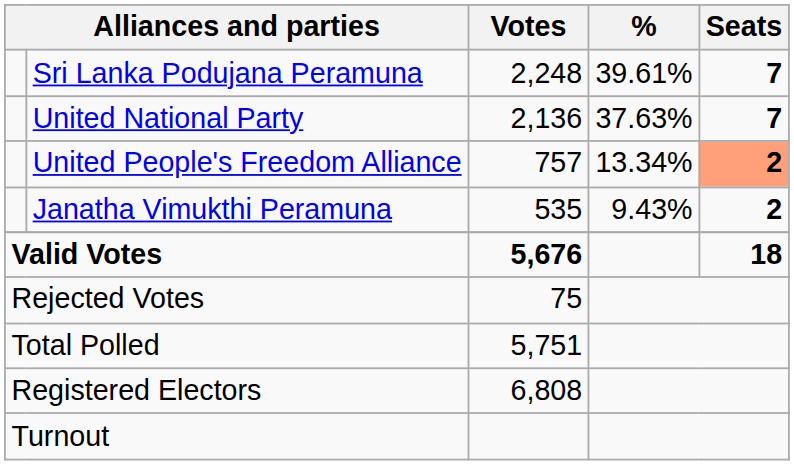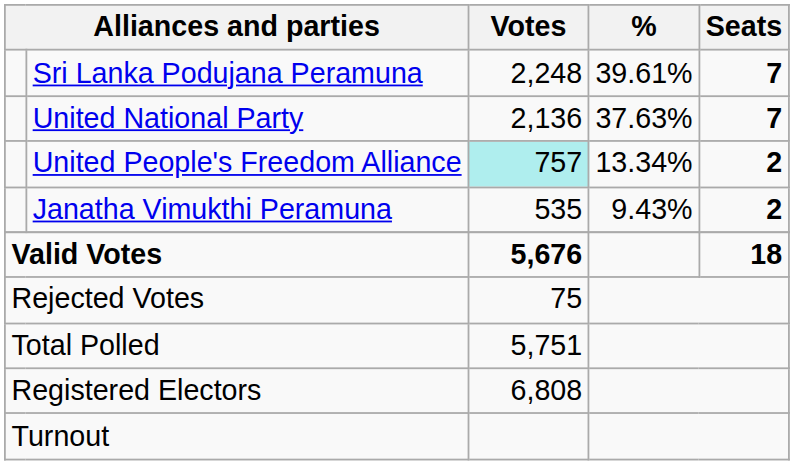(558, 163) no background -> (558, 163) paleturquoise background
(774, 163) lightsalmon background -> (774, 163) no background
